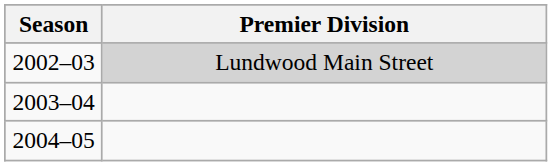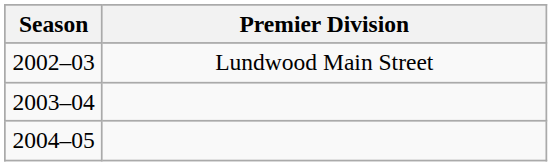(324, 62) lightgrey background -> (324, 62) no background
